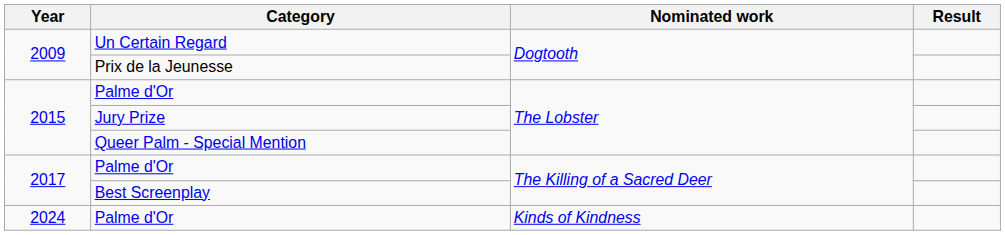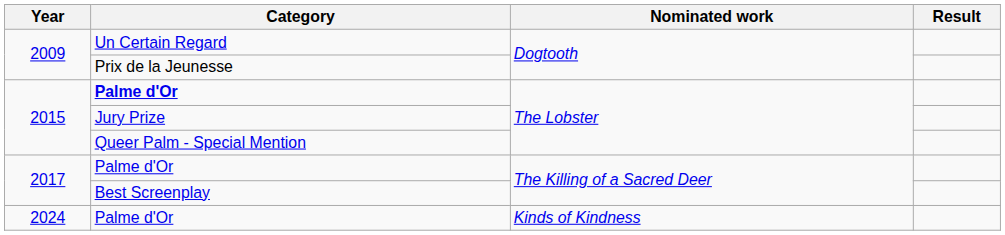(134, 92) normal -> (136, 92) bold
